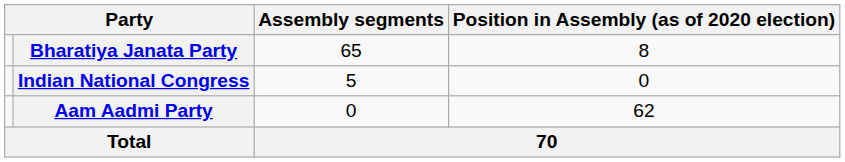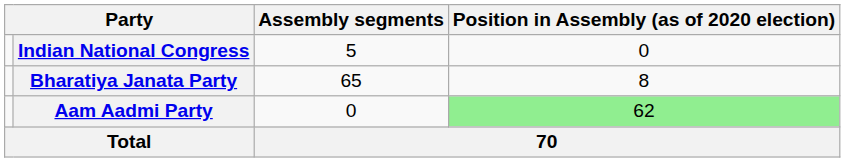rows swapped: (134, 50) <-> (134, 80)
(644, 111) no background -> (644, 111) lightgreen background
